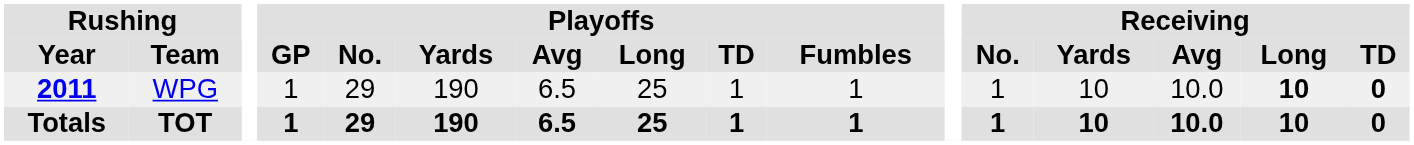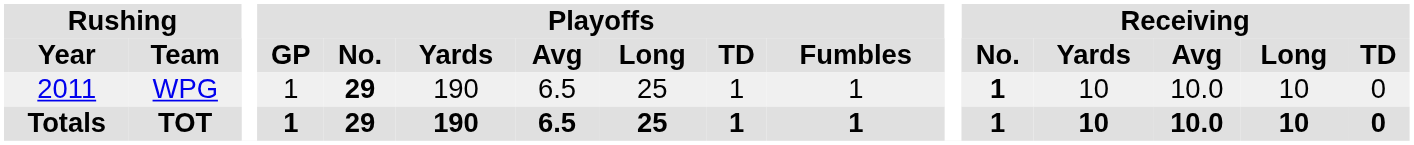(67, 89) bold -> (67, 89) normal
(360, 89) normal -> (360, 89) bold
(998, 89) normal -> (998, 89) bold
(1294, 89) bold -> (1294, 89) normal
(1378, 89) bold -> (1378, 89) normal
